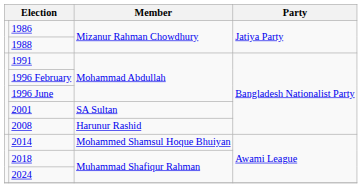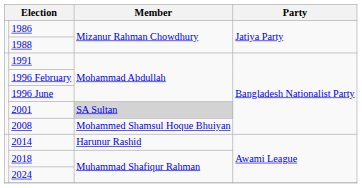(97, 110) no background -> (97, 110) lightgrey background
(109, 126) Harunur Rashid -> (153, 126) Mohammed Shamsul Hoque Bhuiyan
(153, 142) Mohammed Shamsul Hoque Bhuiyan -> (109, 142) Harunur Rashid
